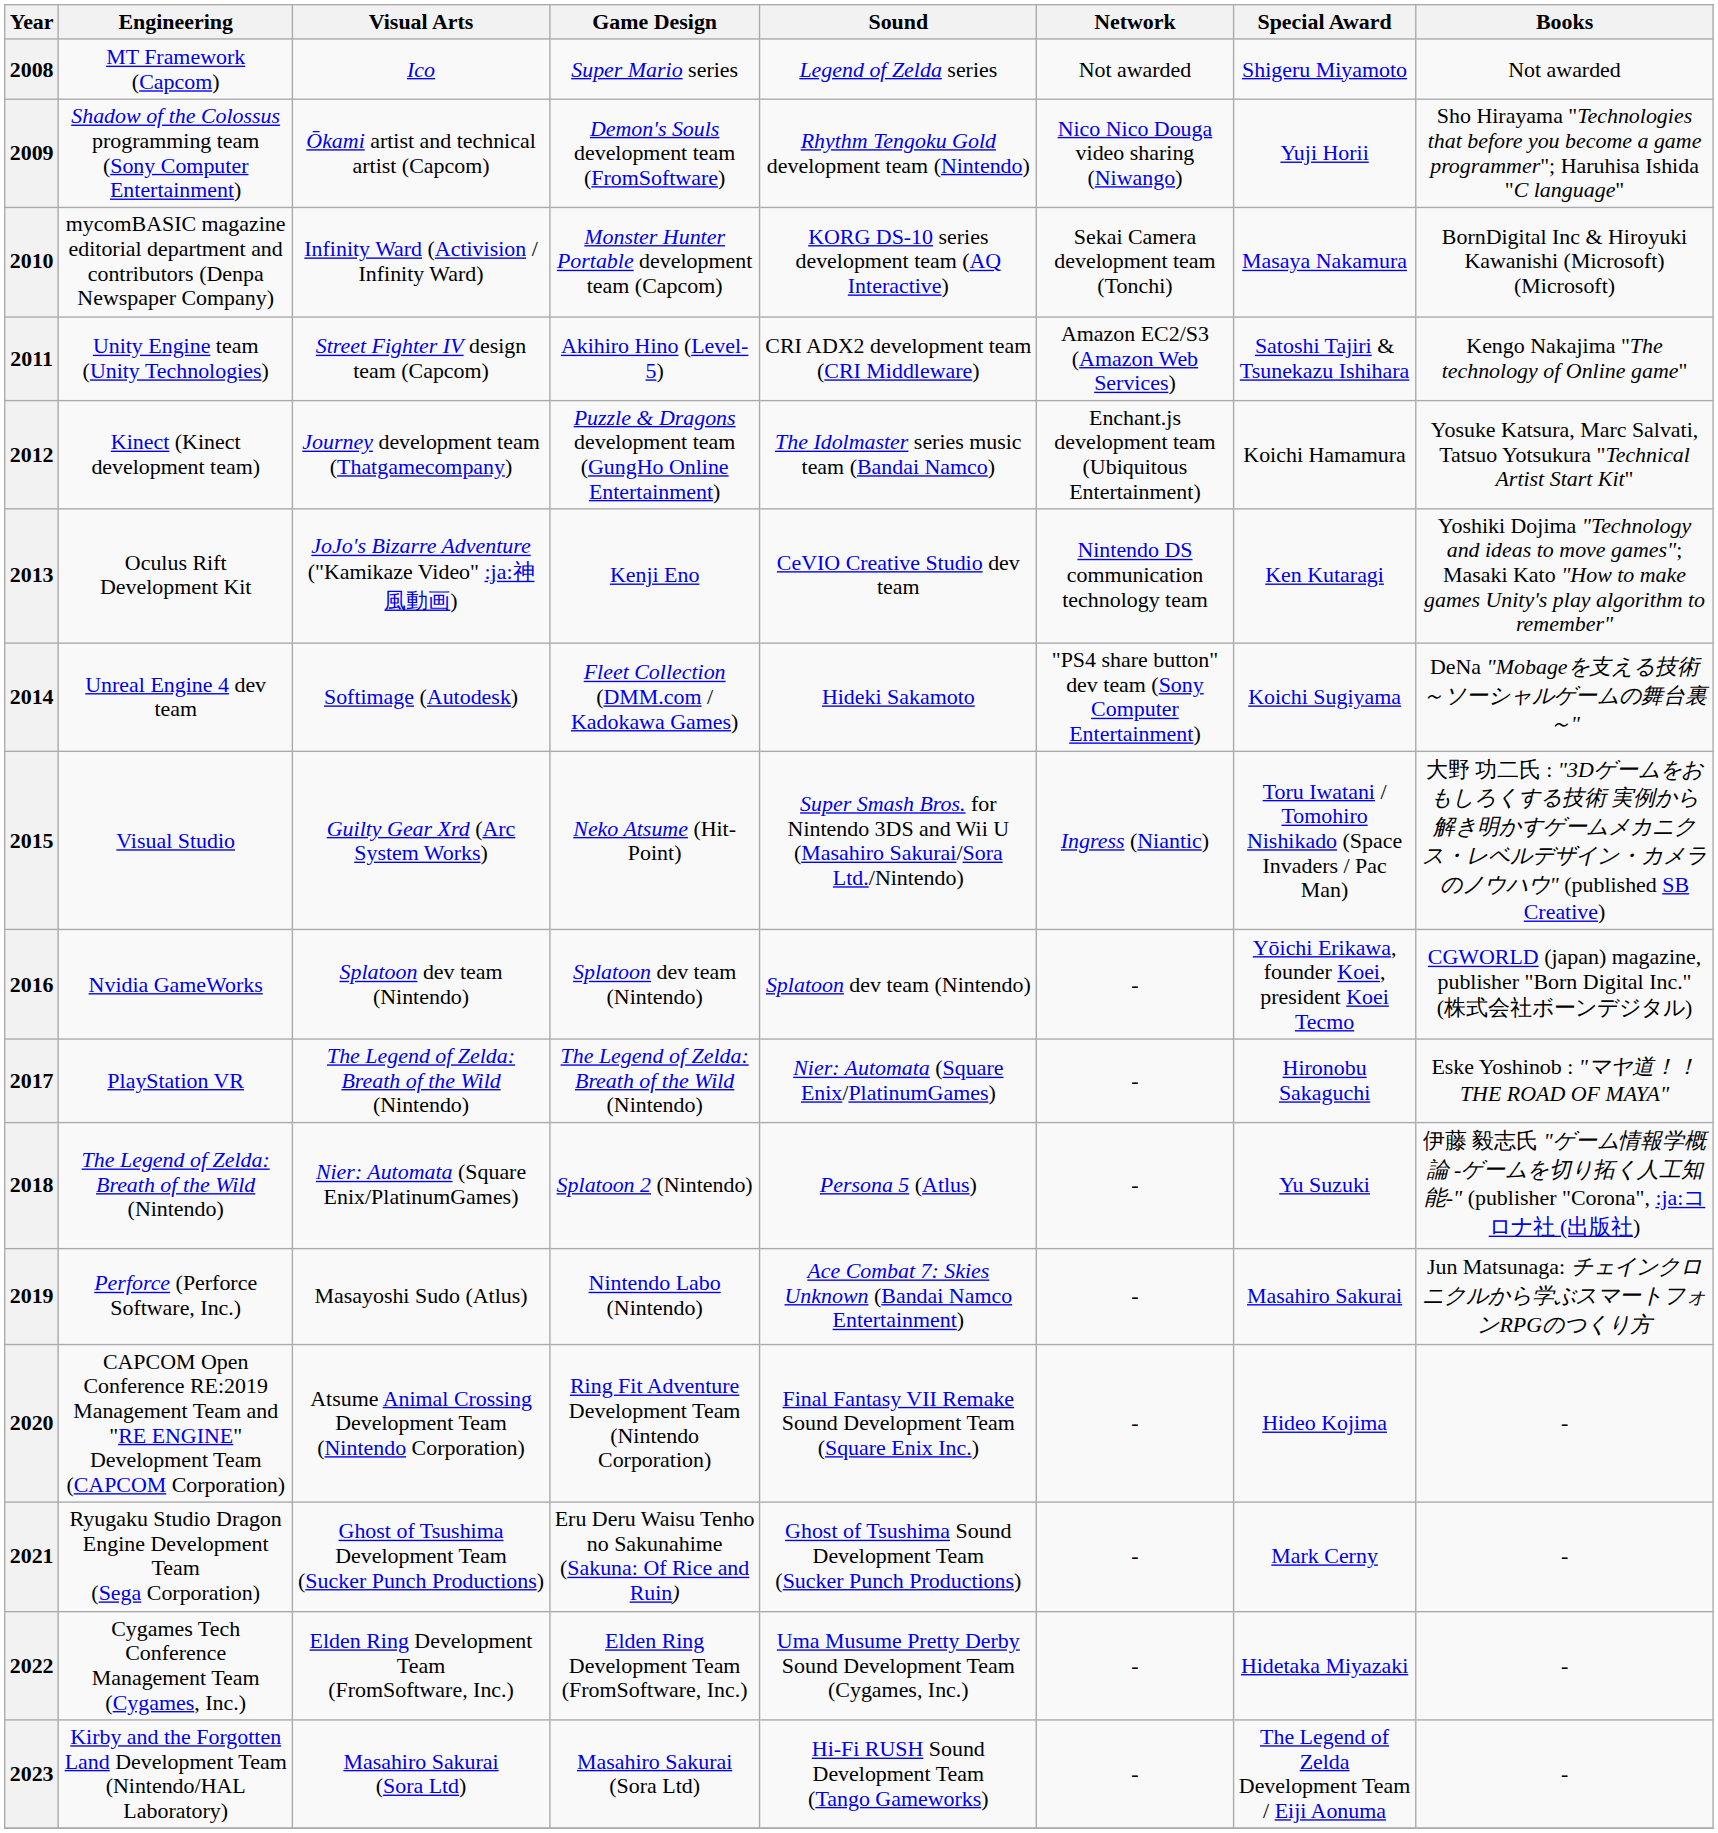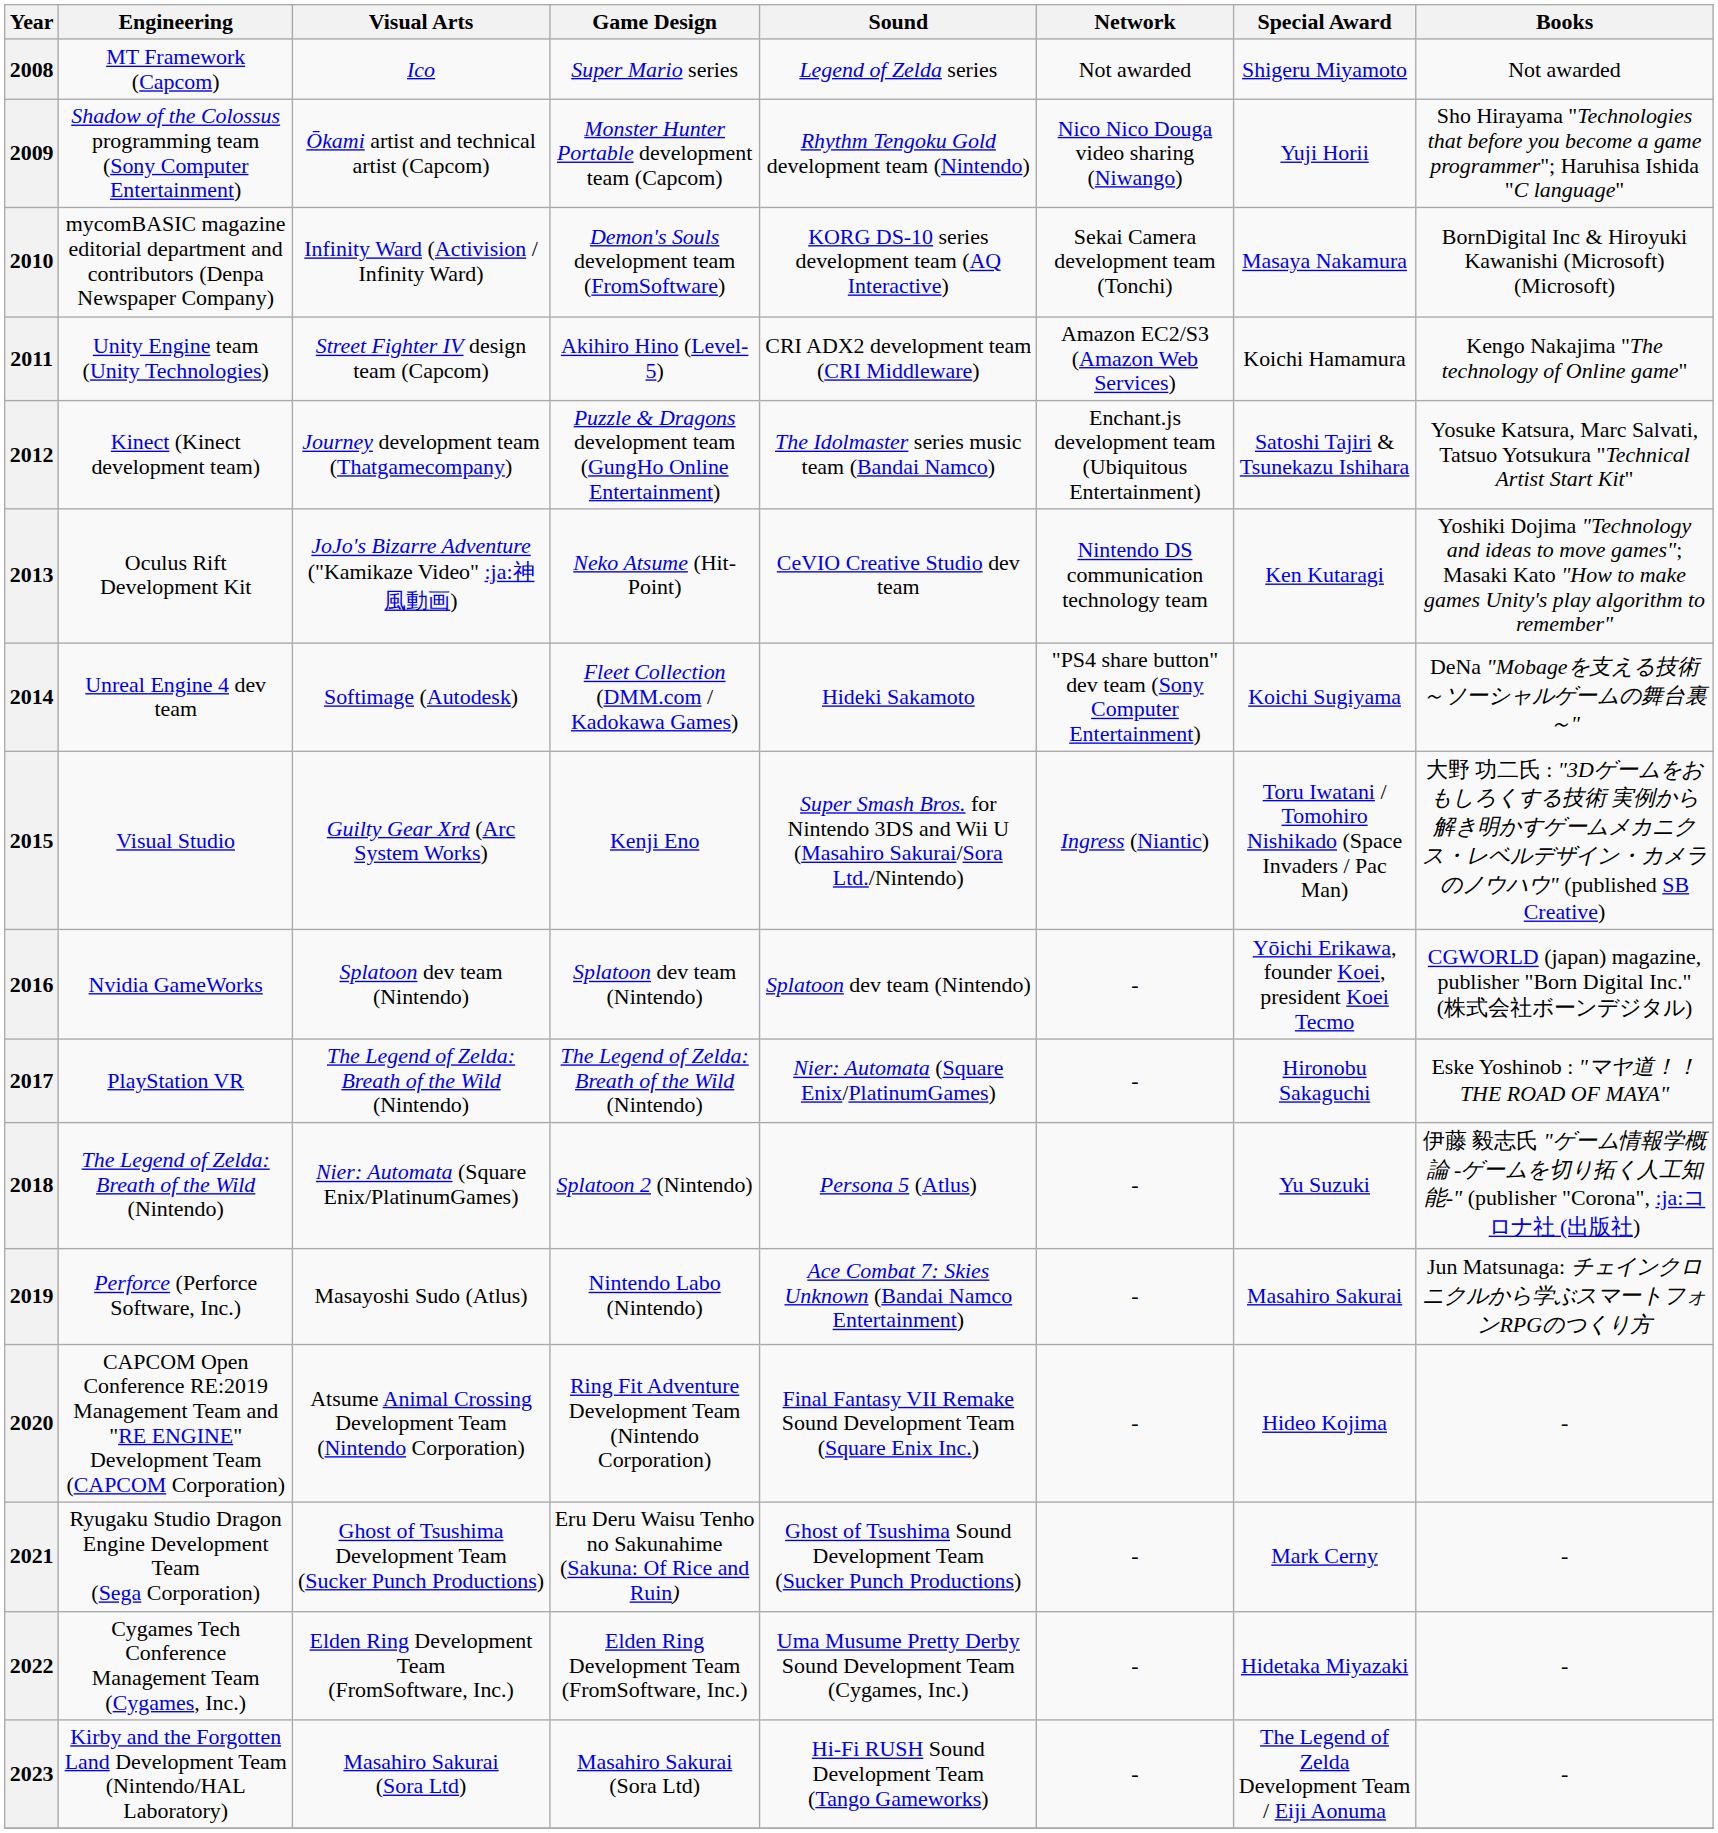(655, 153) Demon's Souls development team (FromSoftware) -> (655, 153) Monster Hunter Portable development team (Capcom)
(655, 261) Monster Hunter Portable development team (Capcom) -> (655, 261) Demon's Souls development team (FromSoftware)
(1325, 358) Satoshi Tajiri & Tsunekazu Ishihara -> (1325, 358) Koichi Hamamura
(1325, 454) Koichi Hamamura -> (1325, 454) Satoshi Tajiri & Tsunekazu Ishihara
(655, 575) Kenji Eno -> (655, 575) Neko Atsume (Hit-Point)
(655, 840) Neko Atsume (Hit-Point) -> (655, 840) Kenji Eno
